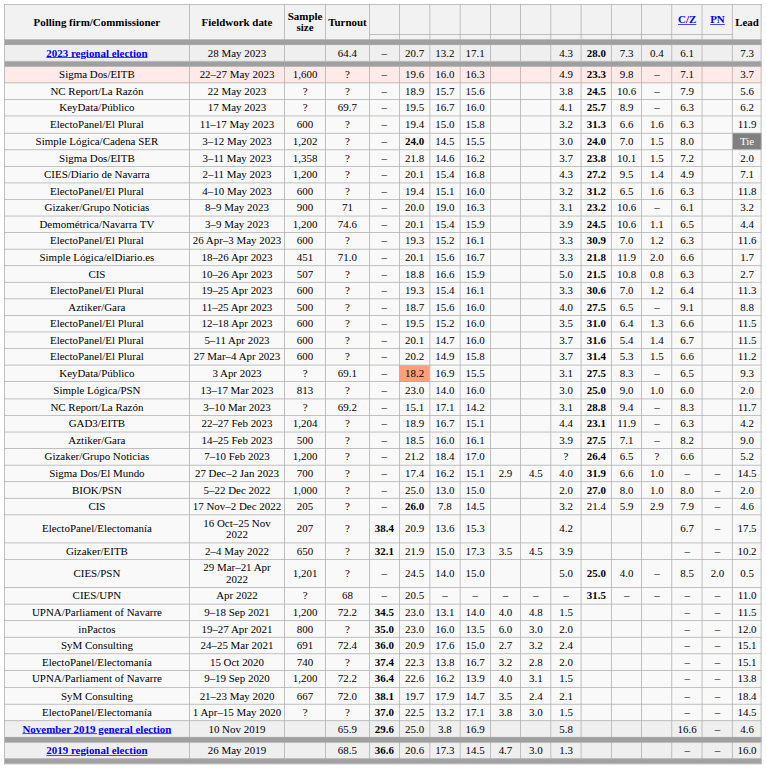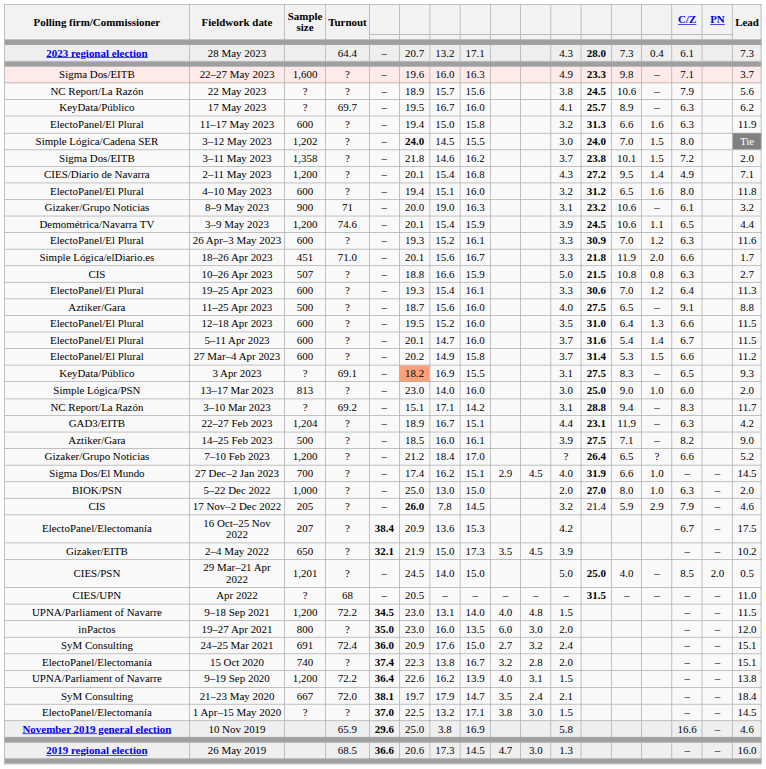(687, 191) 6.3 -> (687, 191) 8.0
(687, 490) 8.0 -> (687, 490) 6.3
